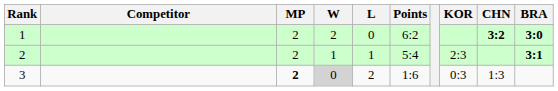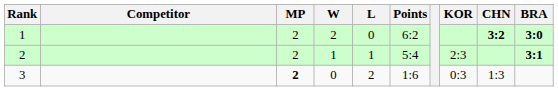(333, 75) lightgrey background -> (333, 75) no background
